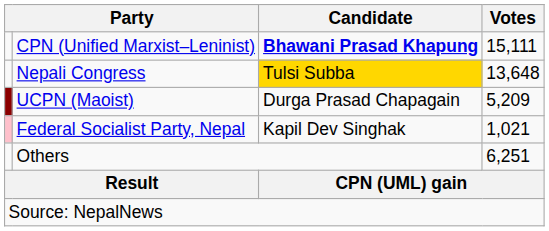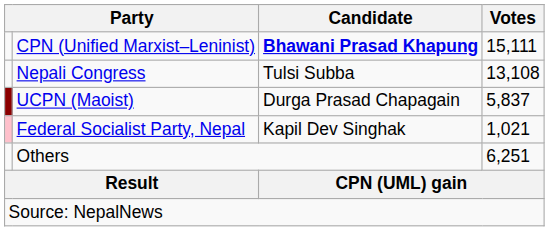(309, 73) gold background -> (309, 73) no background
(513, 73) 13,648 -> (513, 73) 13,108
(508, 101) 5,209 -> (508, 101) 5,837
